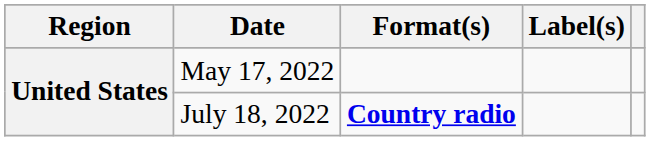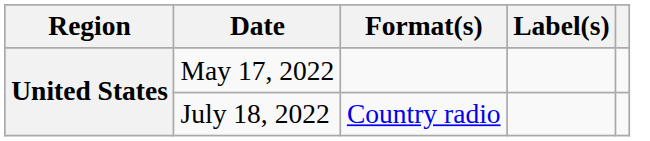(431, 113) bold -> (424, 113) normal
